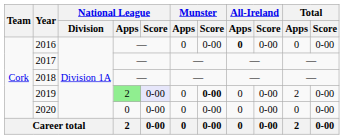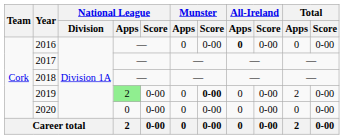(155, 93) lavender background -> (155, 93) no background
